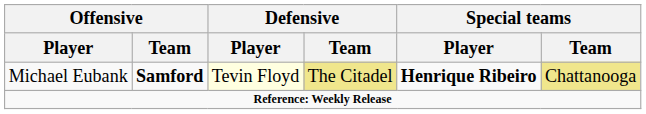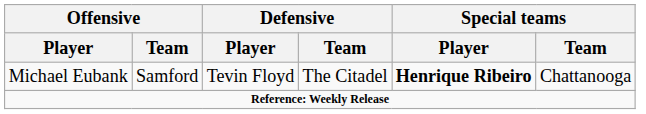(170, 76) bold -> (167, 76) normal
(256, 76) lightyellow background -> (250, 76) no background
(350, 76) khaki background -> (345, 76) no background
(591, 76) khaki background -> (586, 76) no background
